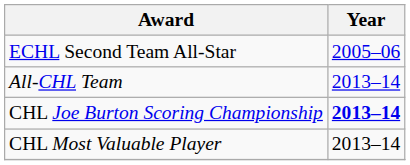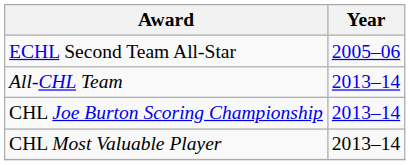(366, 112) bold -> (366, 112) normal
